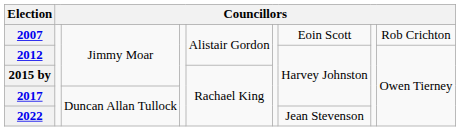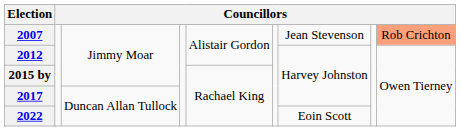(325, 34) Eoin Scott -> (325, 34) Jean Stevenson
(416, 34) no background -> (416, 34) lightsalmon background
(325, 116) Jean Stevenson -> (325, 116) Eoin Scott
